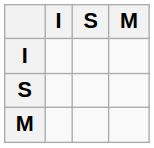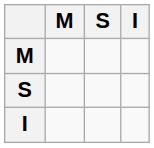columns swapped: (129, 21) <-> (59, 21)
(25, 55) I -> (25, 55) M
(25, 124) M -> (25, 124) I
